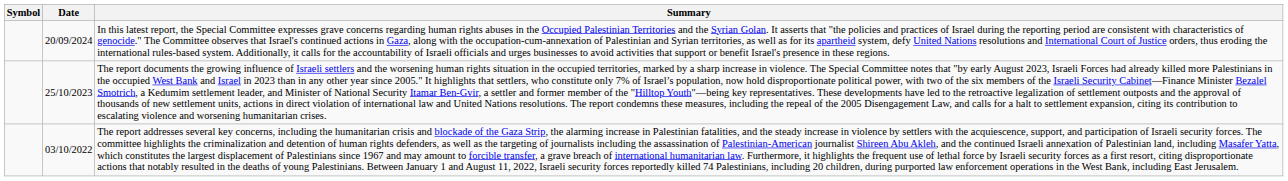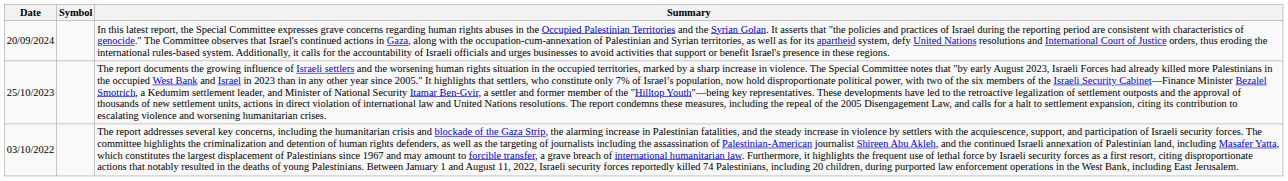columns swapped: (69, 12) <-> (23, 12)
